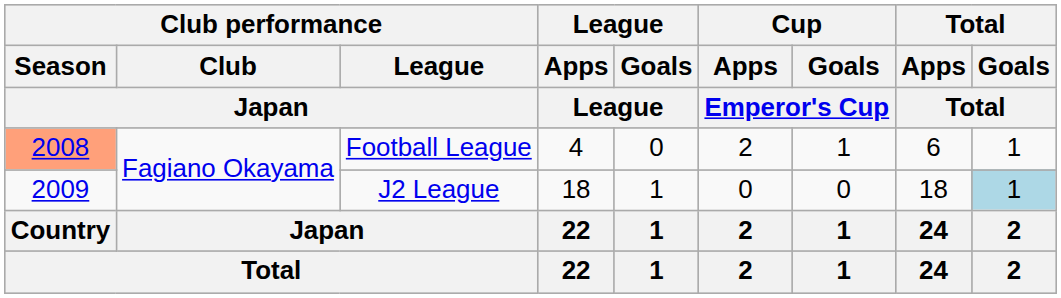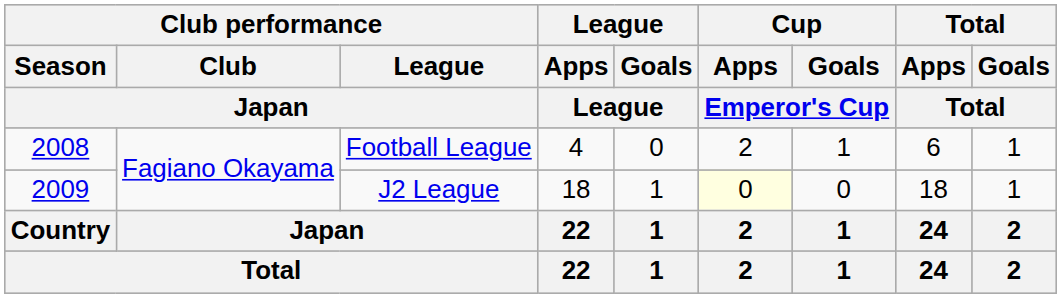(60, 148) lightsalmon background -> (60, 148) no background
(745, 189) no background -> (745, 189) lightyellow background
(1014, 189) lightblue background -> (1014, 189) no background
